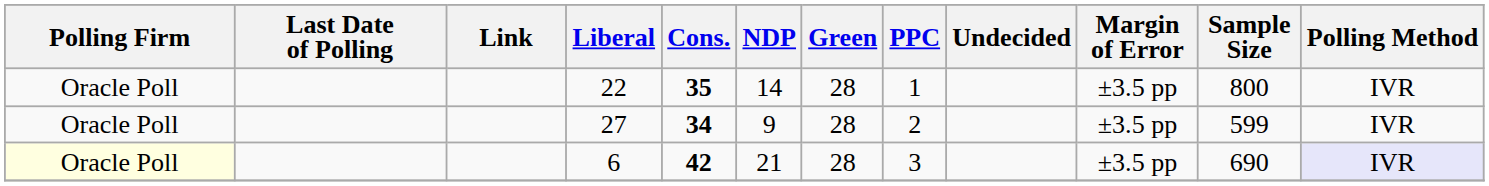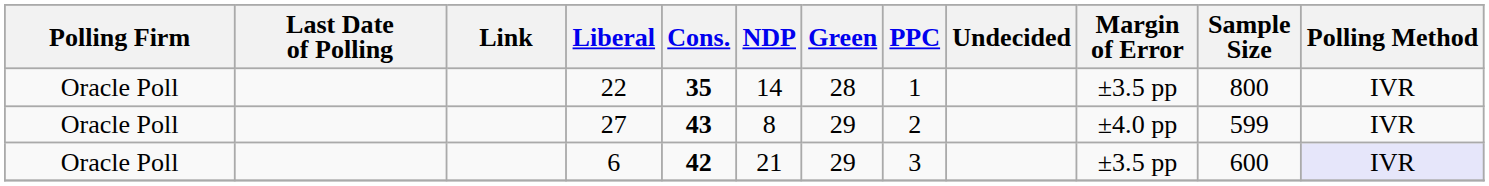(699, 125) 34 -> (699, 125) 43
(769, 125) 9 -> (769, 125) 8
(843, 125) 28 -> (843, 125) 29
(1138, 125) ±3.5 pp -> (1138, 125) ±4.0 pp
(120, 162) lightyellow background -> (120, 162) no background
(843, 162) 28 -> (843, 162) 29
(1249, 162) 690 -> (1249, 162) 600
